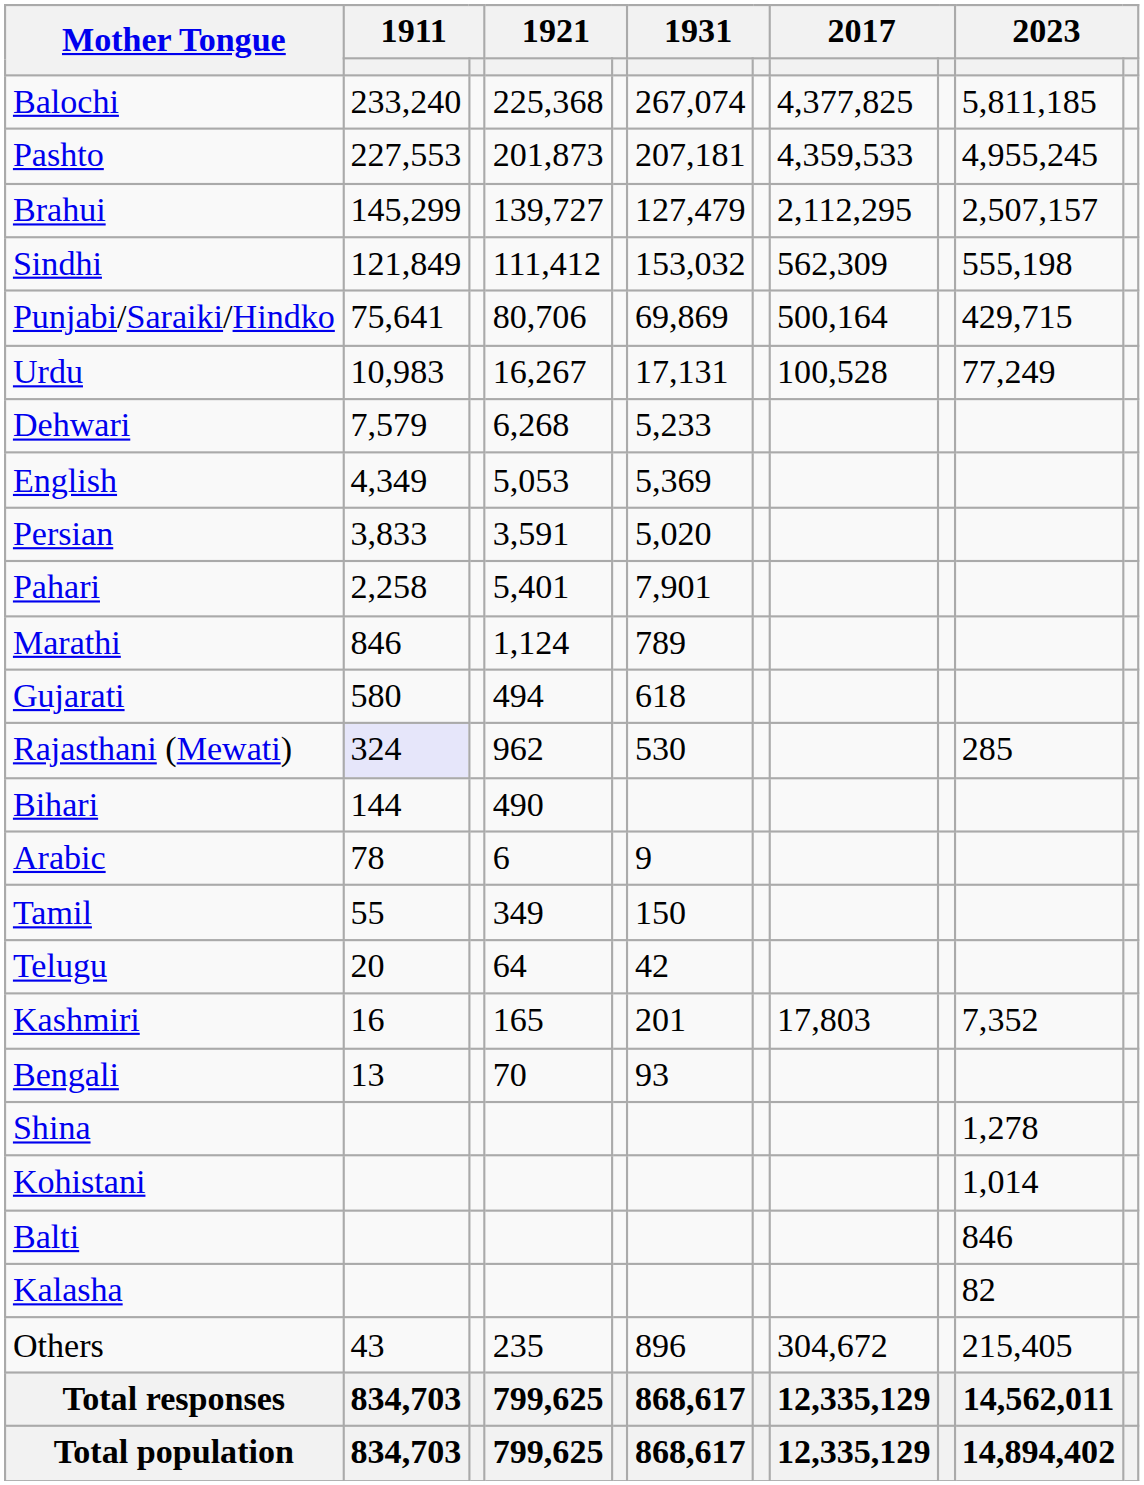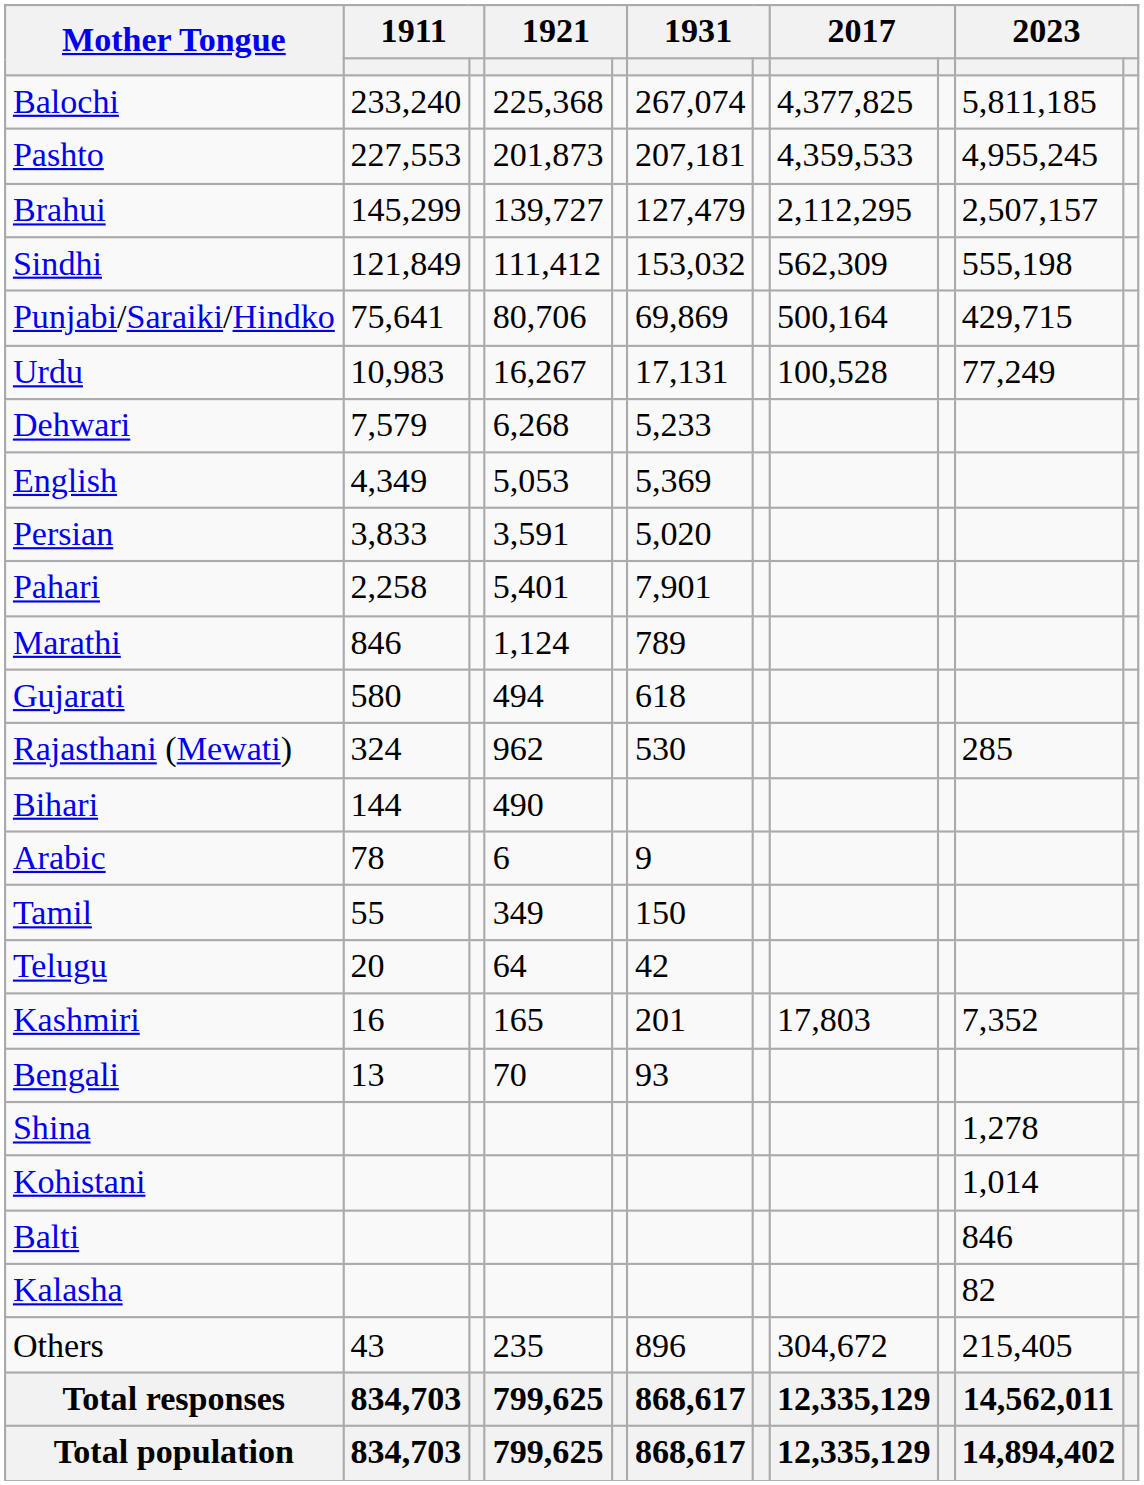(376, 749) lavender background -> (376, 749) no background
